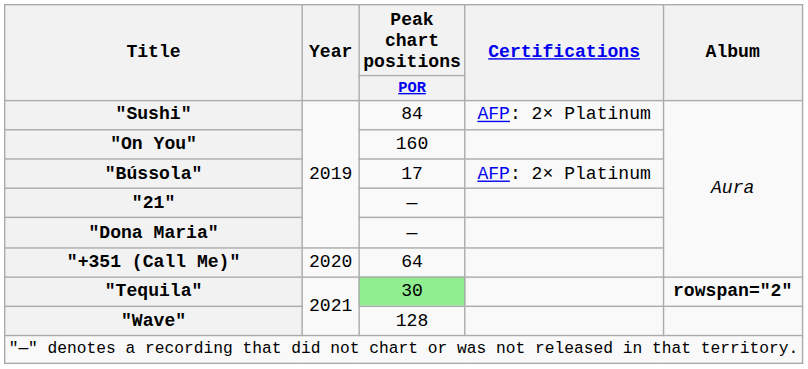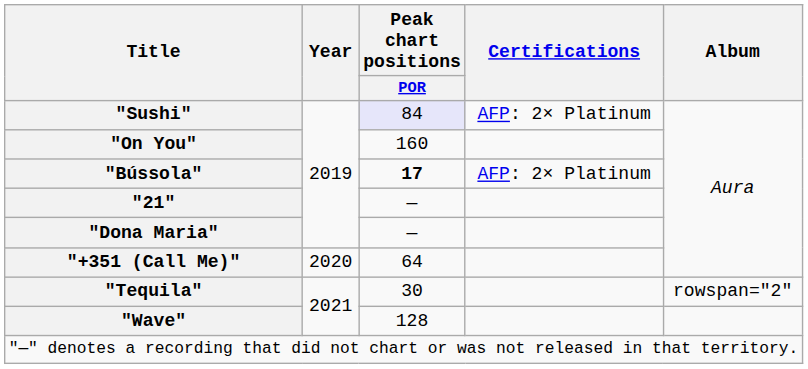(412, 115) no background -> (412, 115) lavender background
(412, 174) normal -> (412, 174) bold
(412, 291) lightgreen background -> (412, 291) no background
(733, 291) bold -> (733, 291) normal
